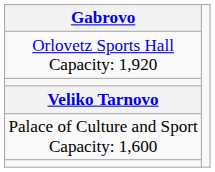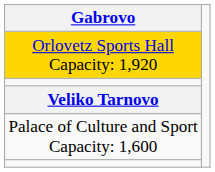(103, 54) no background -> (103, 54) gold background
